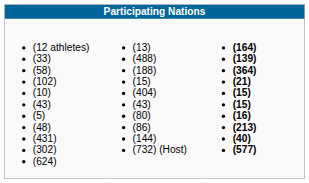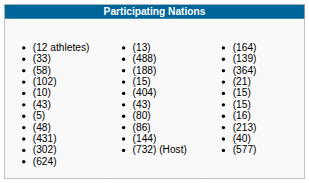(254, 99) bold -> (254, 99) normal
